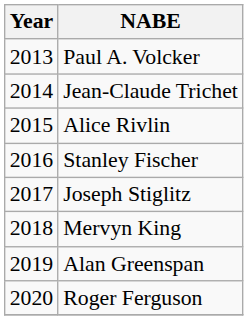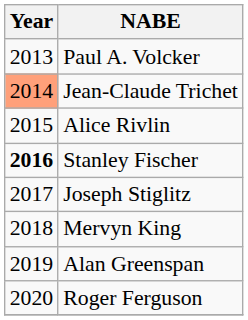(31, 90) no background -> (31, 90) lightsalmon background
(31, 159) normal -> (31, 159) bold
